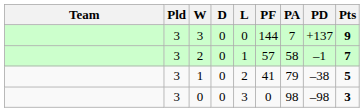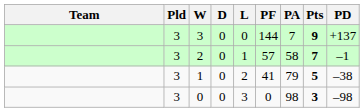columns swapped: (320, 14) <-> (348, 14)
